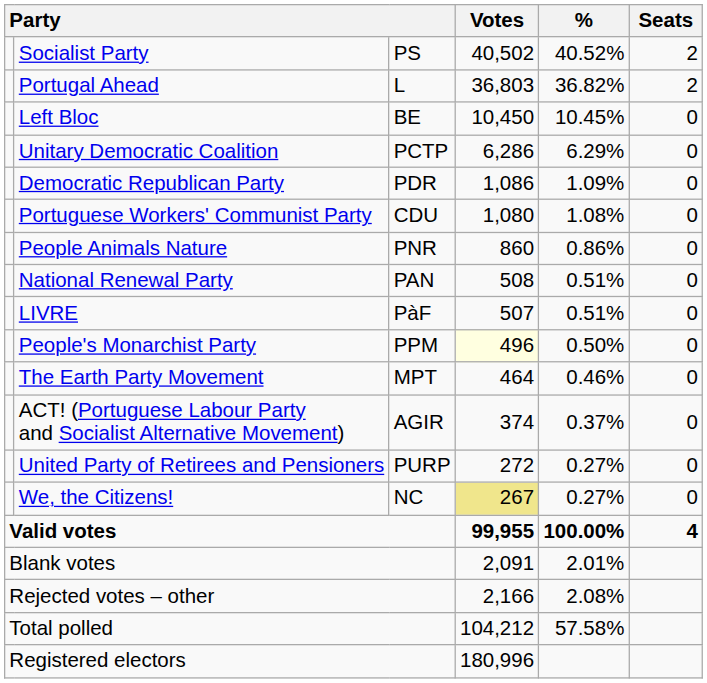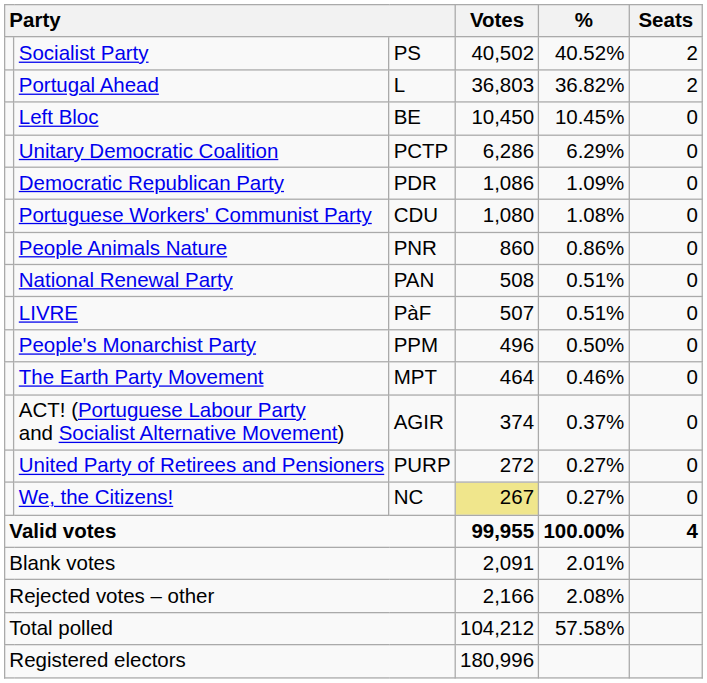(517, 345) lightyellow background -> (517, 345) no background
